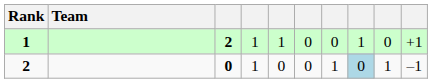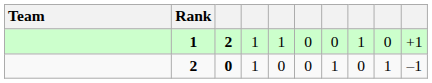columns swapped: (26, 16) <-> (70, 16)
(361, 66) lightblue background -> (361, 66) no background
